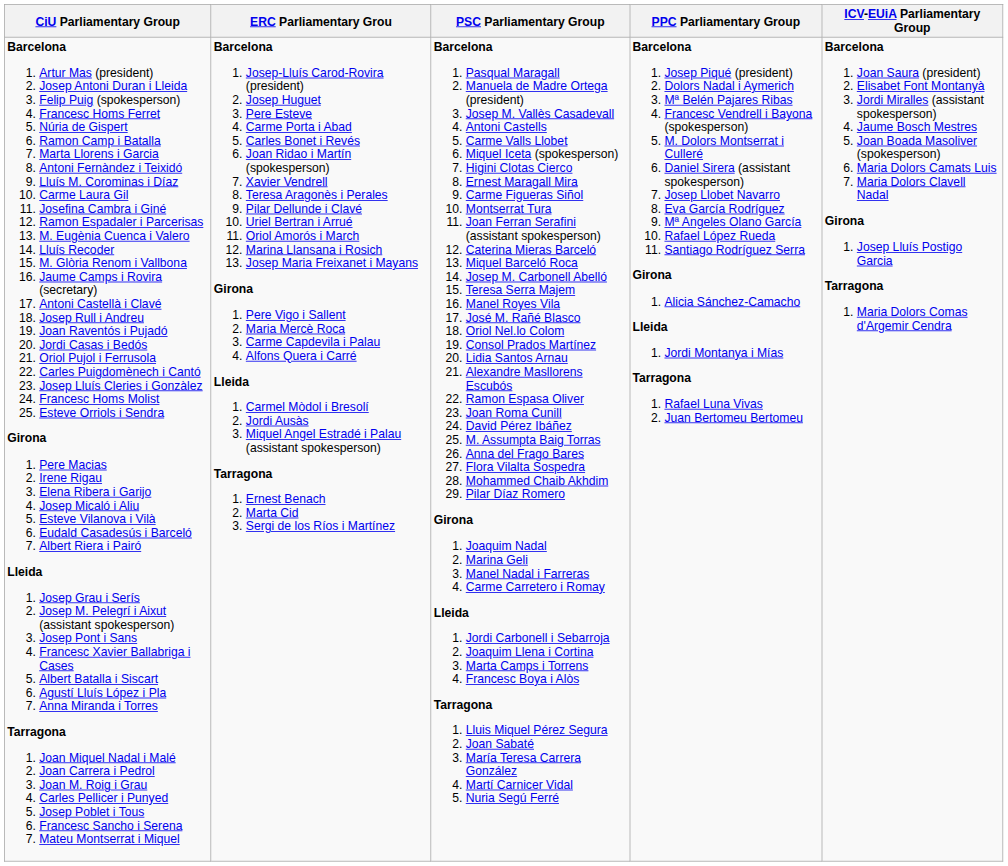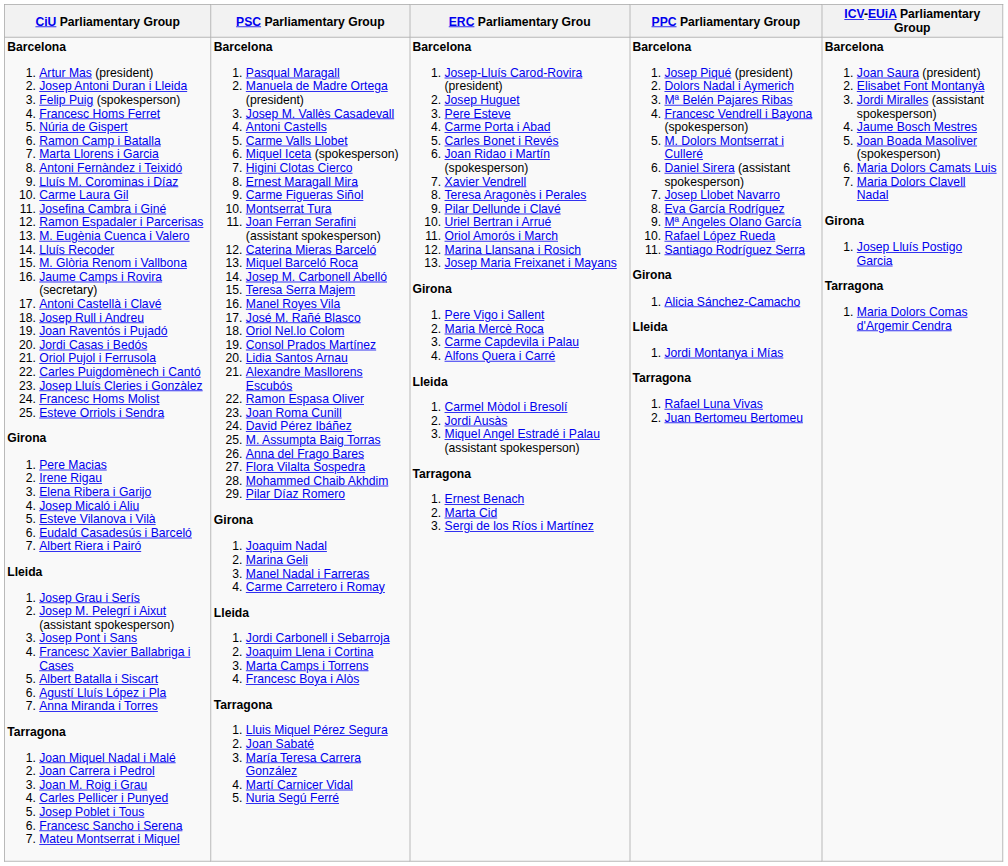columns swapped: (530, 21) <-> (321, 21)
